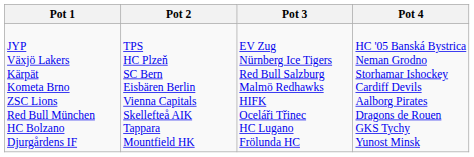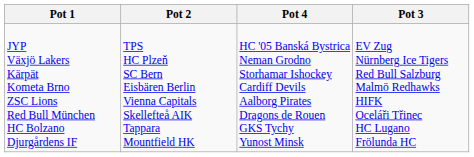columns swapped: (295, 14) <-> (411, 14)
